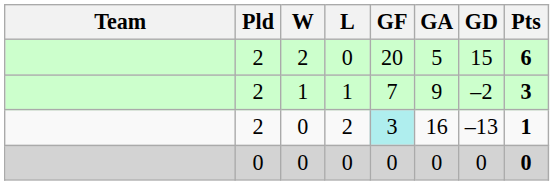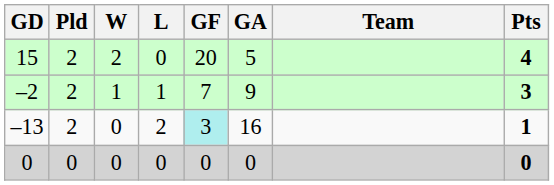columns swapped: (120, 22) <-> (481, 22)
(526, 57) 6 -> (526, 57) 4
